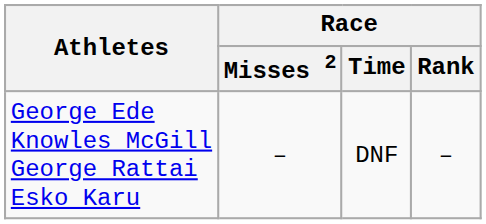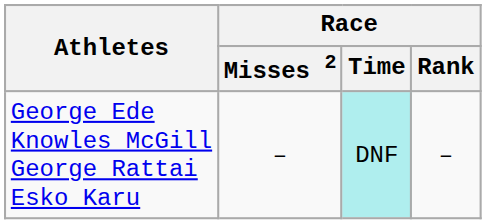(377, 154) no background -> (377, 154) paleturquoise background
